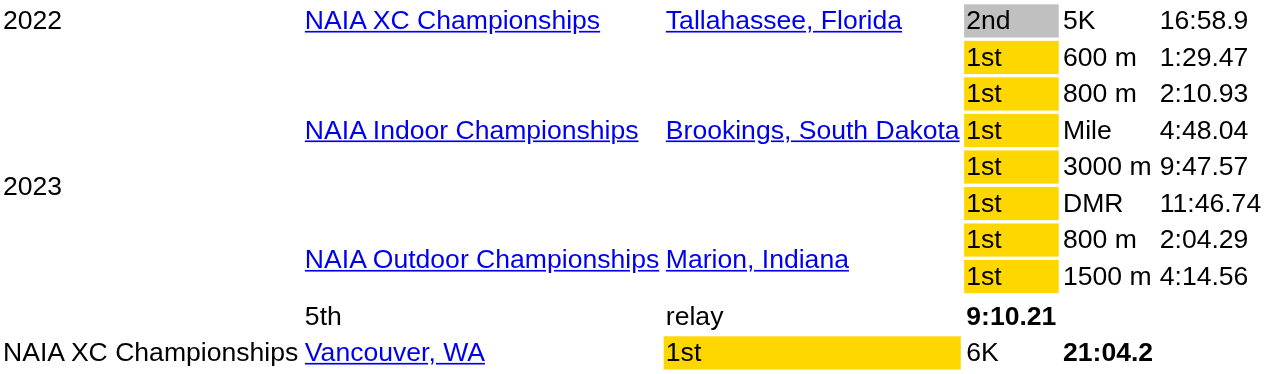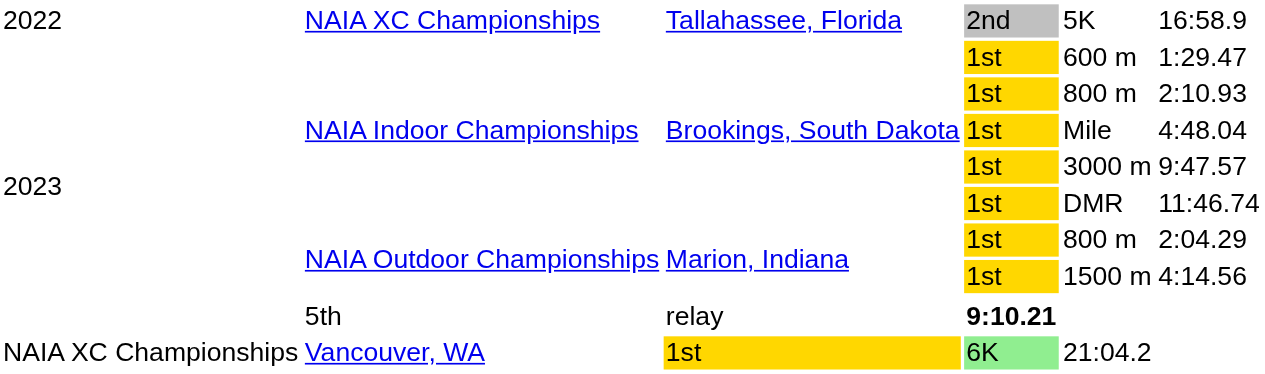(983, 352) no background -> (983, 352) lightgreen background
(1108, 352) bold -> (1107, 352) normal
